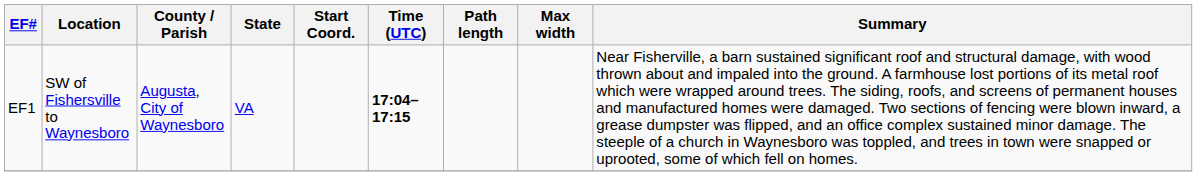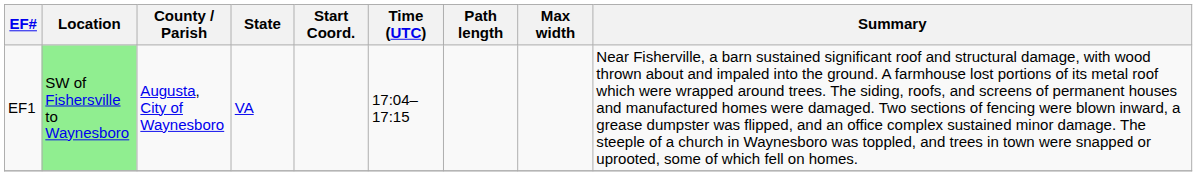(87, 107) no background -> (87, 107) lightgreen background
(395, 107) bold -> (395, 107) normal
